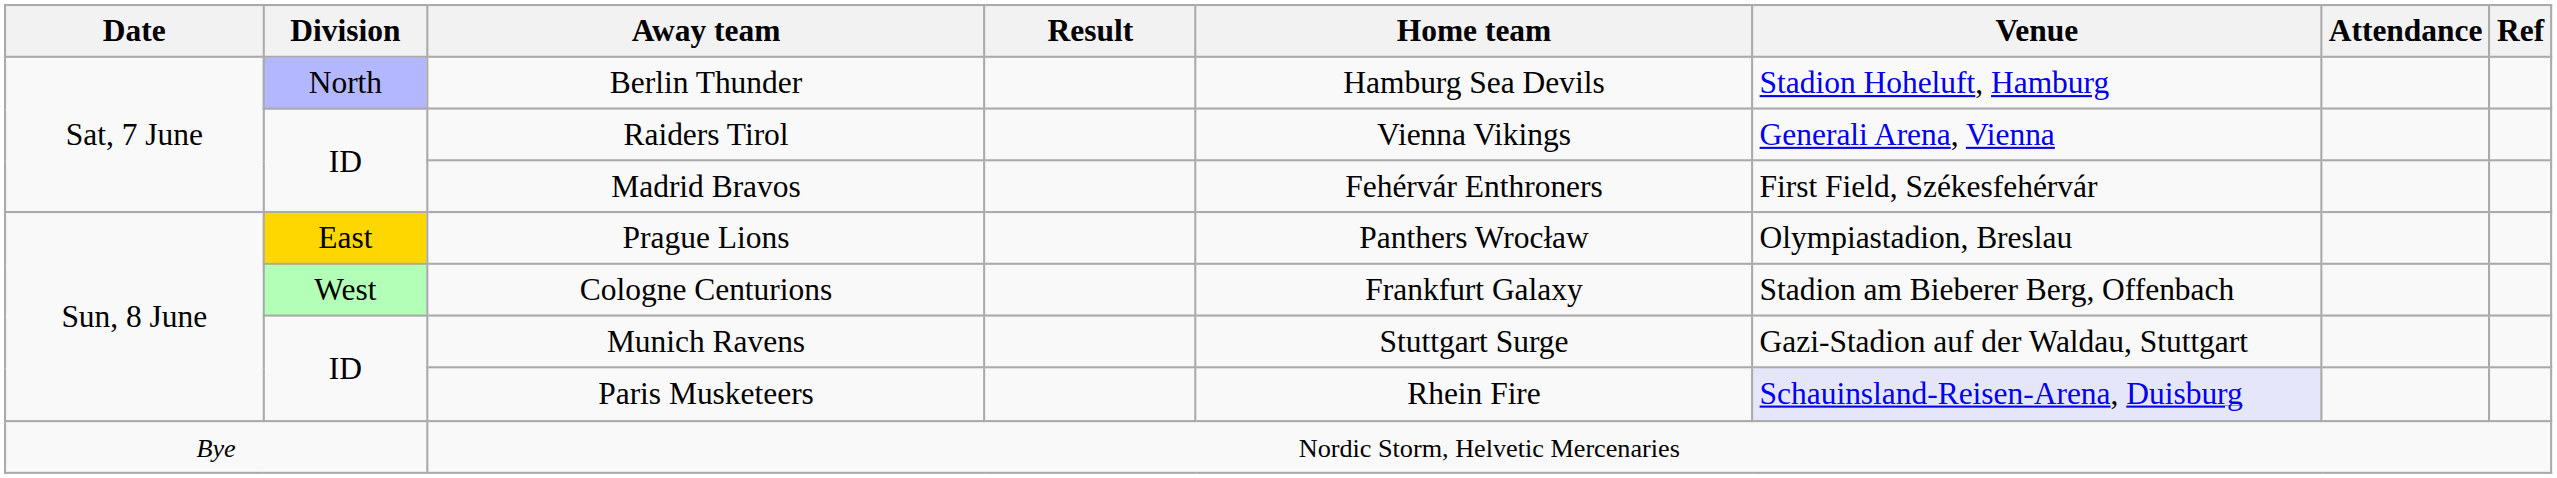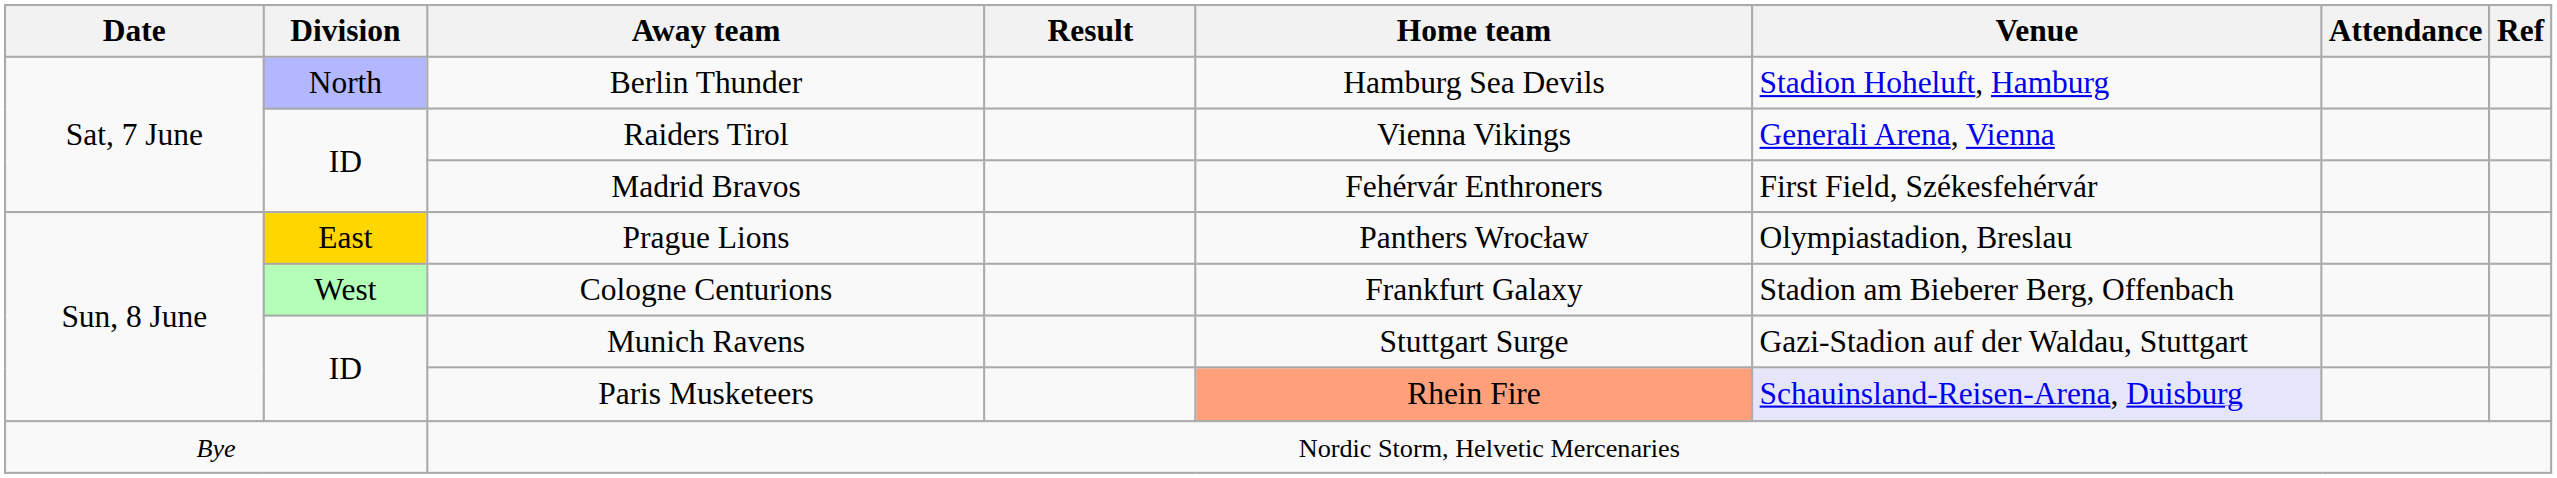(1474, 393) no background -> (1474, 393) lightsalmon background
